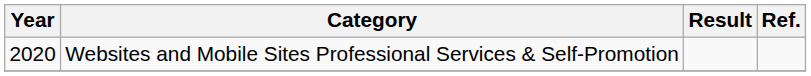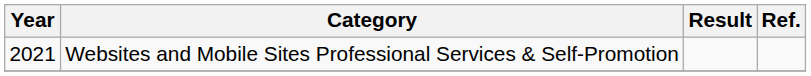(33, 53) 2020 -> (33, 53) 2021
